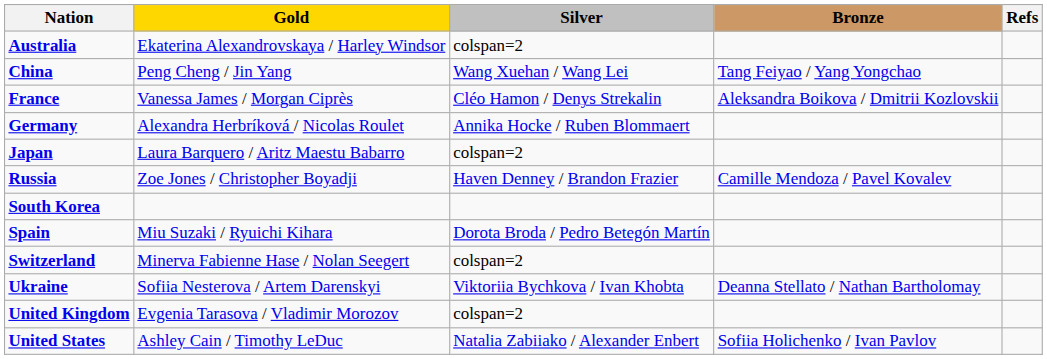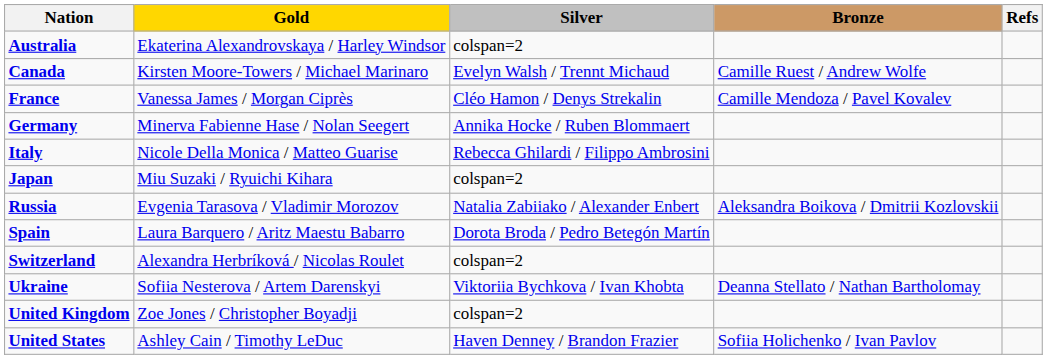+ row: (37, 71)
- row: (31, 71)
(858, 98) Aleksandra Boikova / Dmitrii Kozlovskii -> (834, 98) Camille Mendoza / Pavel Kovalev
(271, 125) Alexandra Herbríková / Nicolas Roulet -> (273, 125) Minerva Fabienne Hase / Nolan Seegert
+ row: (25, 152)
(271, 152) Laura Barquero / Aritz Maestu Babarro -> (235, 179) Miu Suzaki / Ryuichi Kihara
(247, 179) Zoe Jones / Christopher Boyadji -> (268, 206) Evgenia Tarasova / Vladimir Morozov
(566, 179) Haven Denney / Brandon Frazier -> (576, 206) Natalia Zabiiako / Alexander Enbert
(834, 179) Camille Mendoza / Pavel Kovalev -> (858, 206) Aleksandra Boikova / Dmitrii Kozlovskii
- row: (54, 206)
(235, 233) Miu Suzaki / Ryuichi Kihara -> (271, 233) Laura Barquero / Aritz Maestu Babarro
(273, 260) Minerva Fabienne Hase / Nolan Seegert -> (271, 260) Alexandra Herbríková / Nicolas Roulet
(268, 313) Evgenia Tarasova / Vladimir Morozov -> (247, 313) Zoe Jones / Christopher Boyadji
(576, 340) Natalia Zabiiako / Alexander Enbert -> (566, 340) Haven Denney / Brandon Frazier
